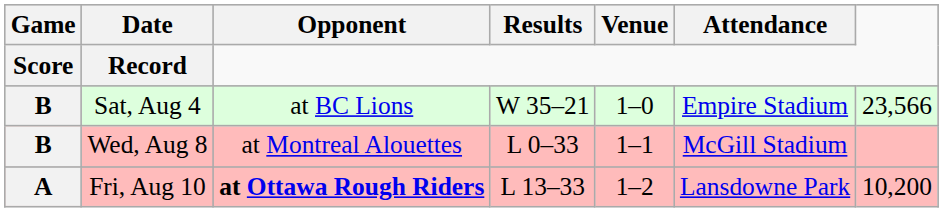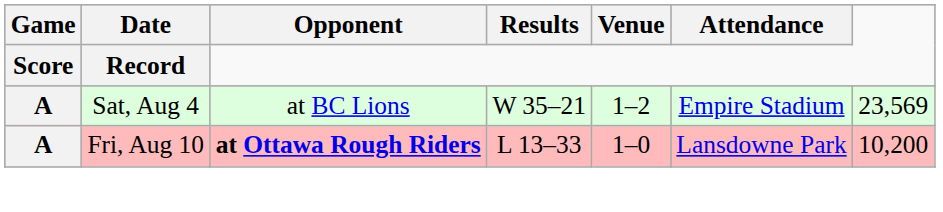(43, 105) B -> (43, 105) A
(635, 105) 1–0 -> (631, 105) 1–2
(897, 105) 23,566 -> (893, 105) 23,569
- row: (147, 145)
(635, 186) 1–2 -> (631, 145) 1–0
